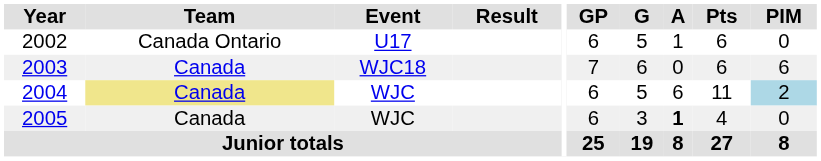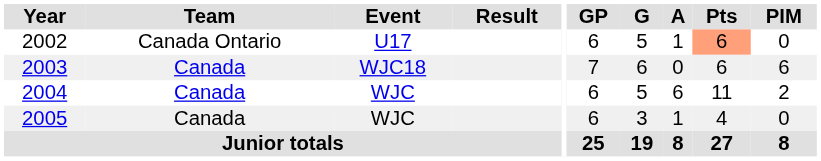(722, 41) no background -> (722, 41) lightsalmon background
(210, 92) khaki background -> (210, 92) no background
(784, 92) lightblue background -> (784, 92) no background
(678, 118) bold -> (678, 118) normal
